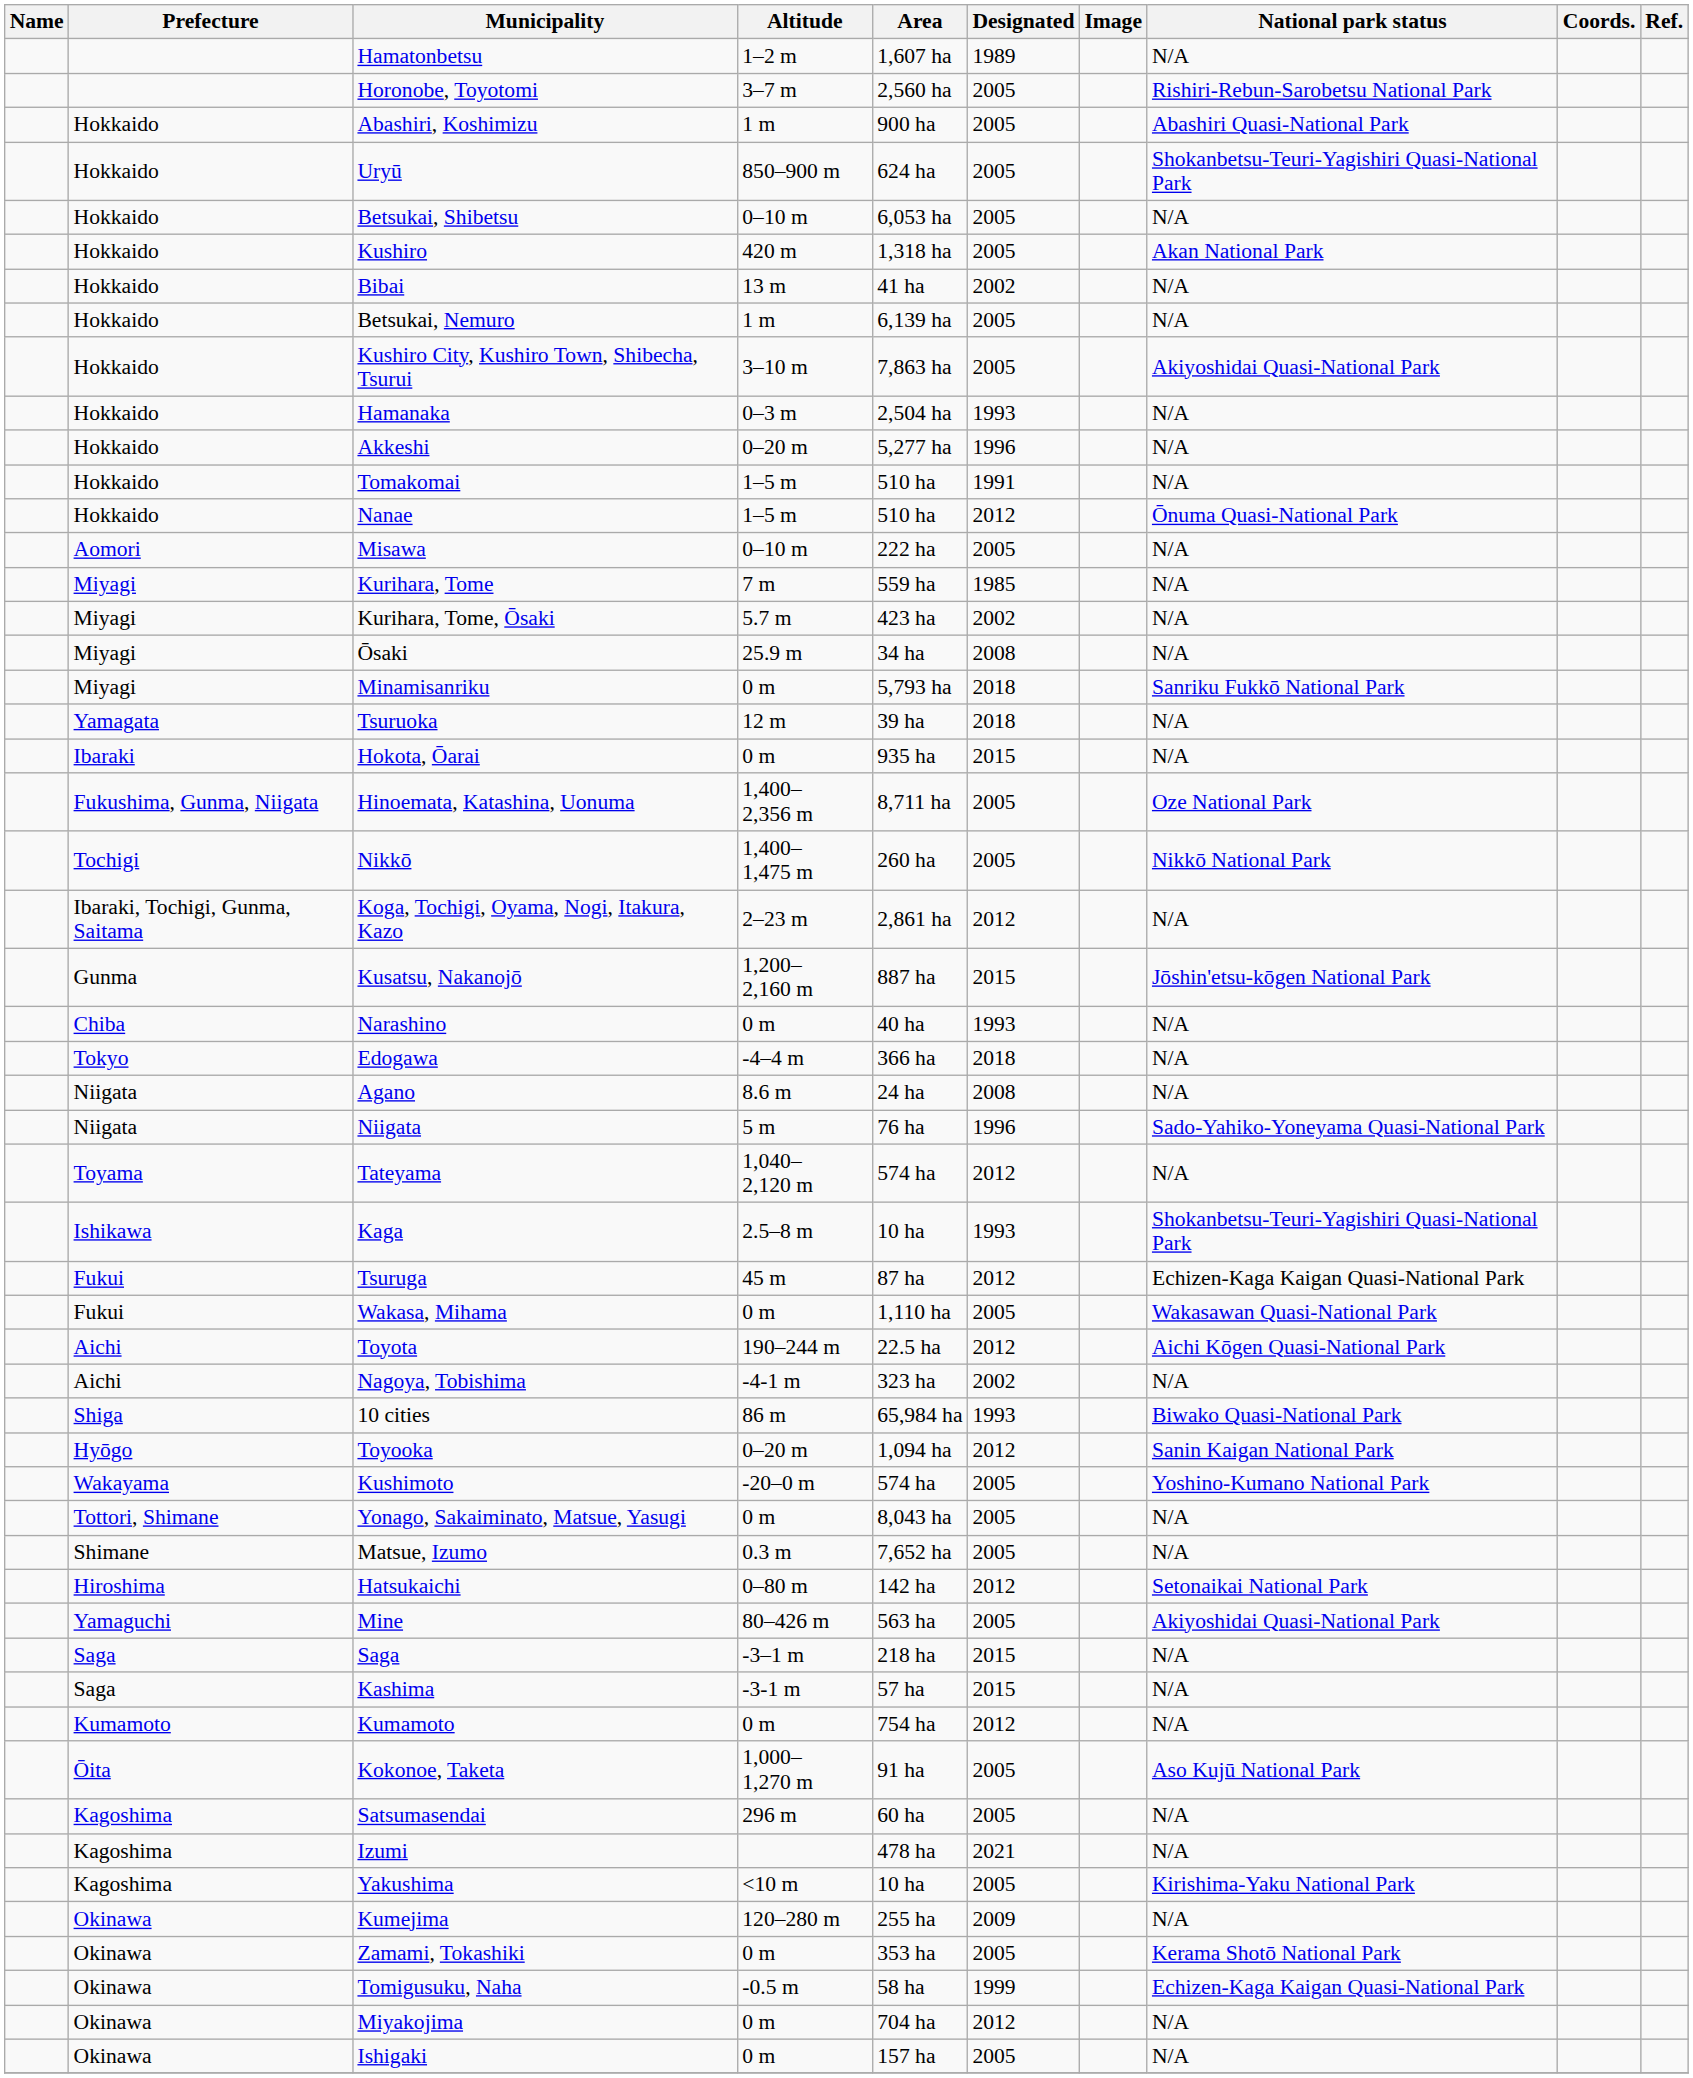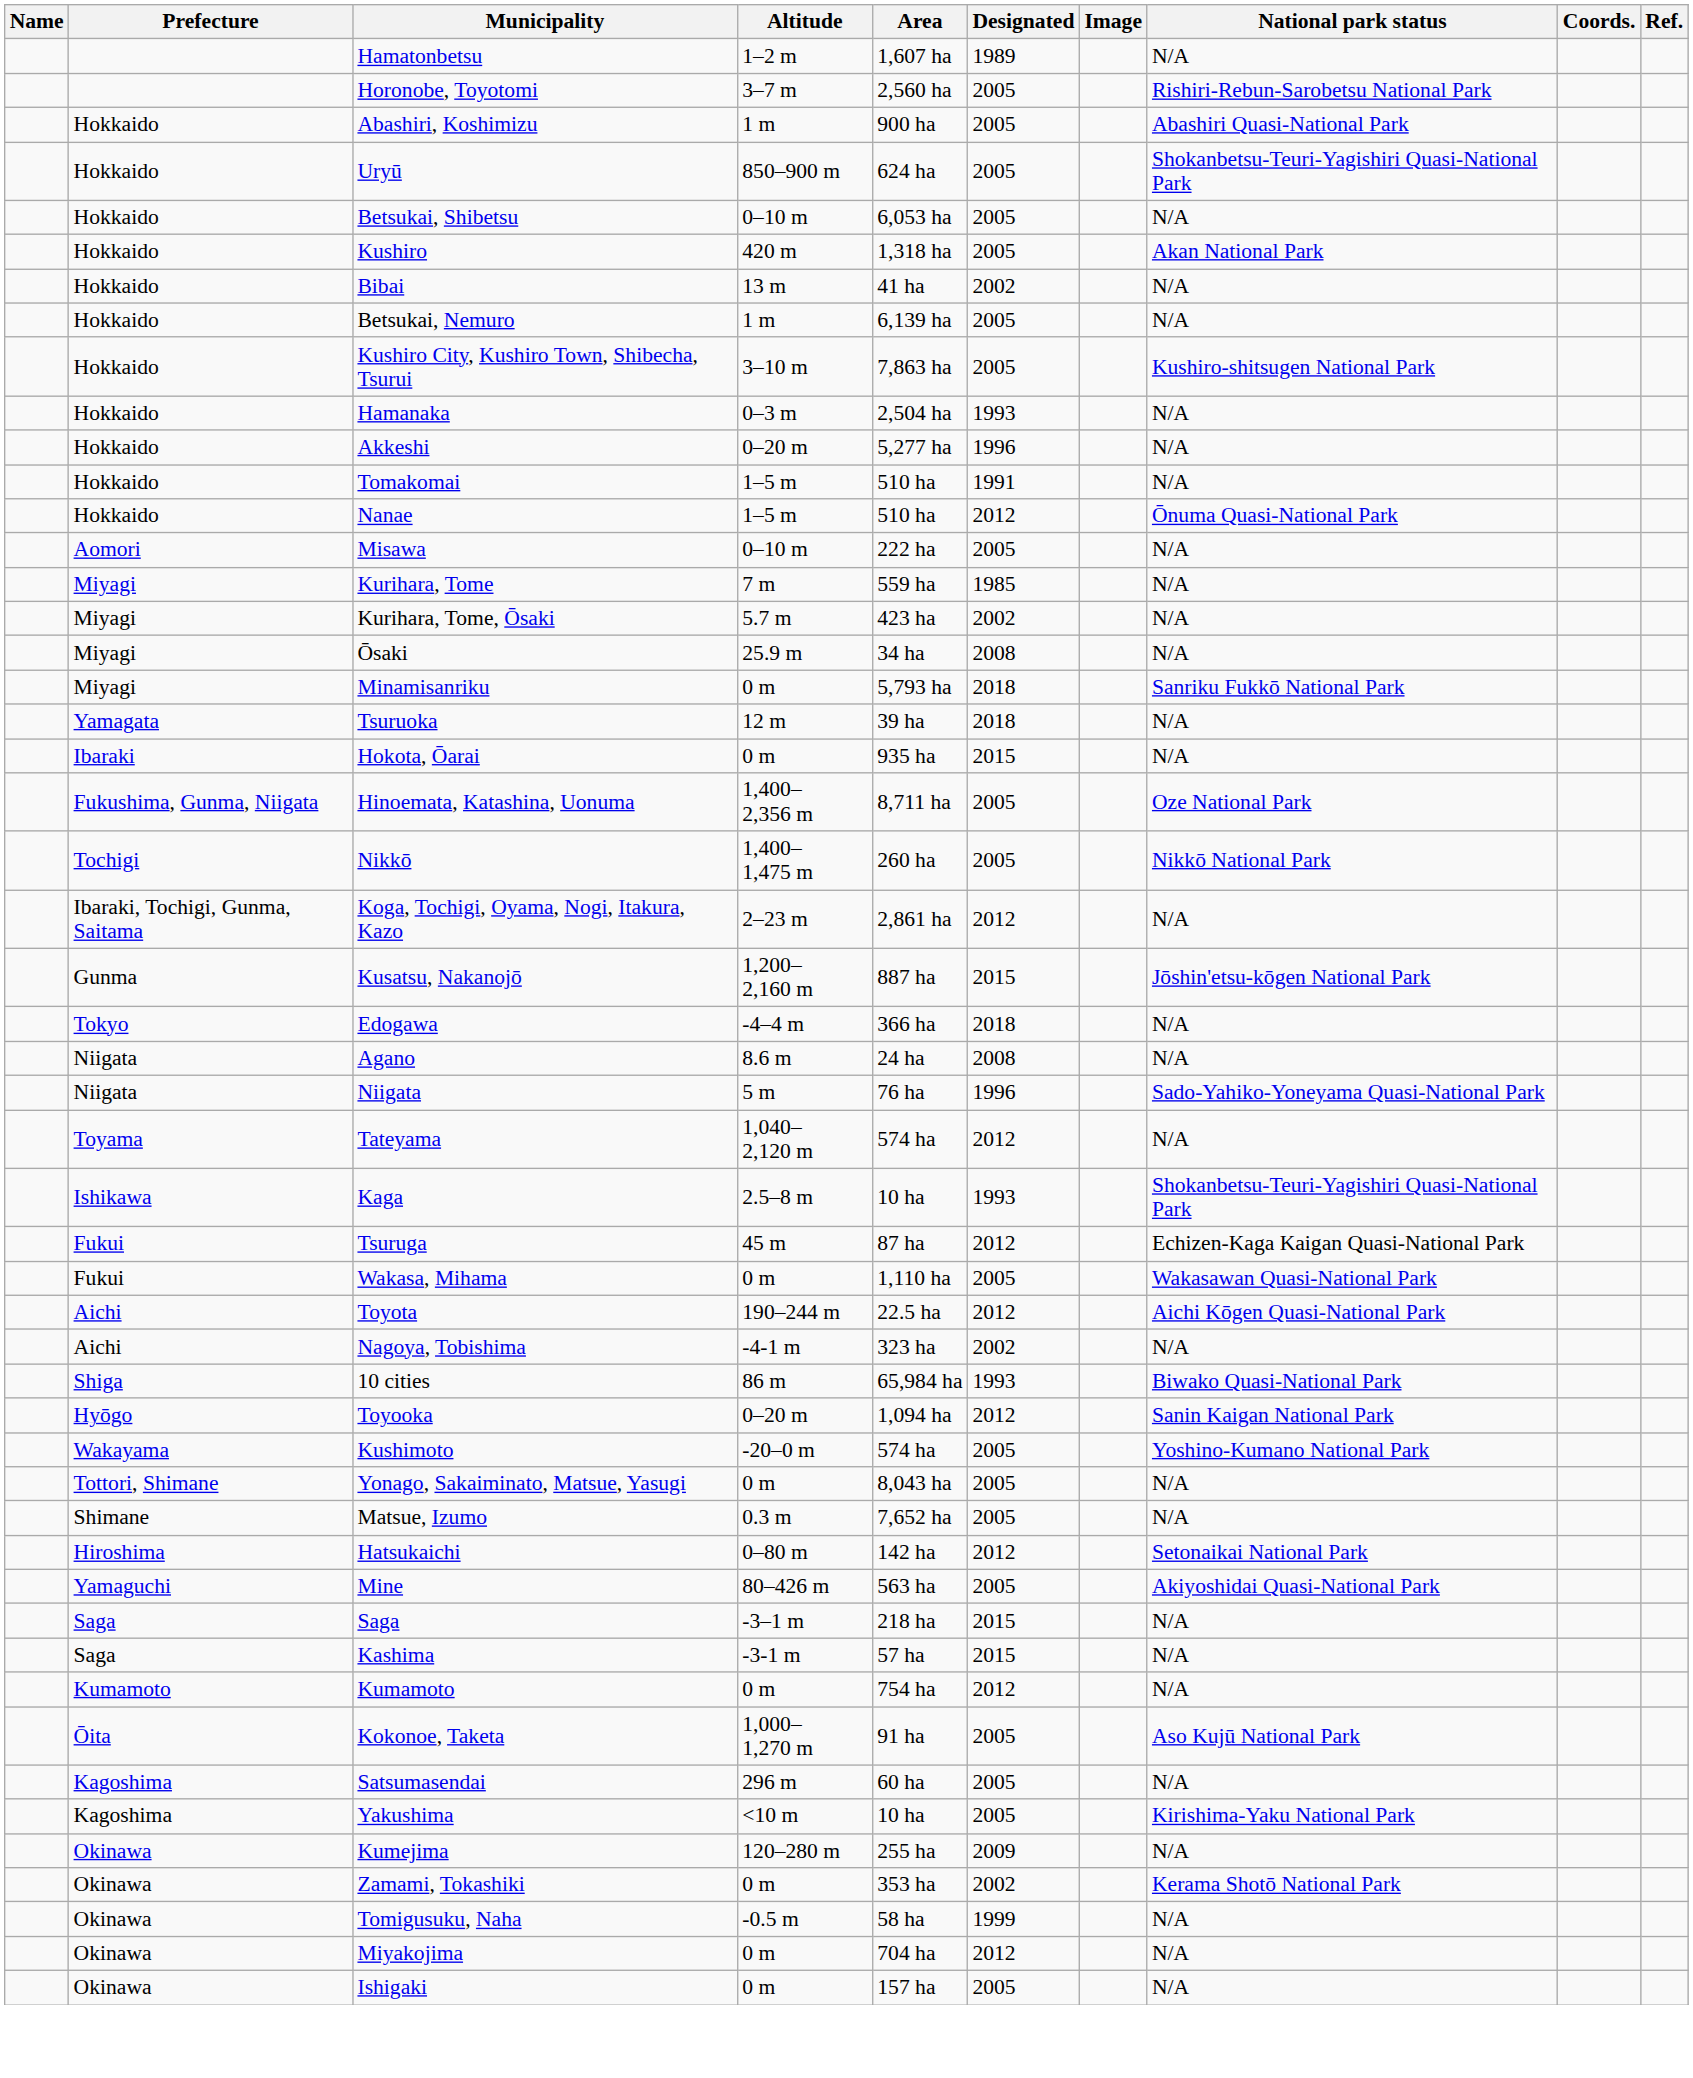(1296, 366) Akiyoshidai Quasi-National Park -> (1294, 366) Kushiro-shitsugen National Park
- row: (402, 1023)
- row: (383, 1850)
(994, 1953) 2005 -> (994, 1884) 2002
(1338, 1987) Echizen-Kaga Kaigan Quasi-National Park -> (1171, 1918) N/A
